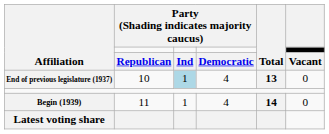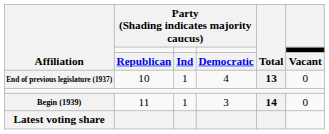(185, 79) lightblue background -> (185, 79) no background
(226, 102) 4 -> (226, 102) 3
